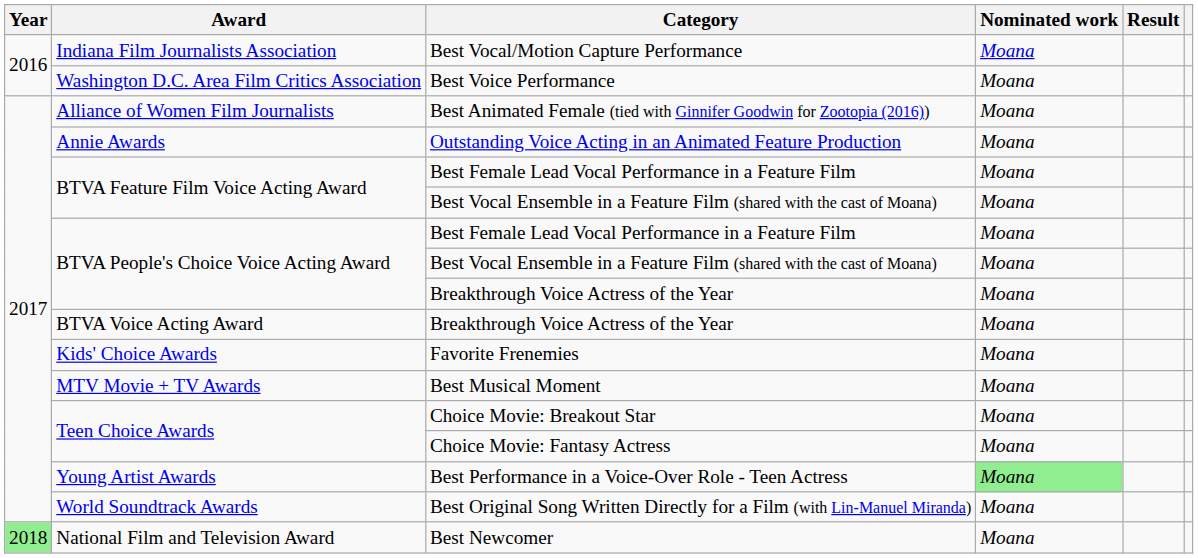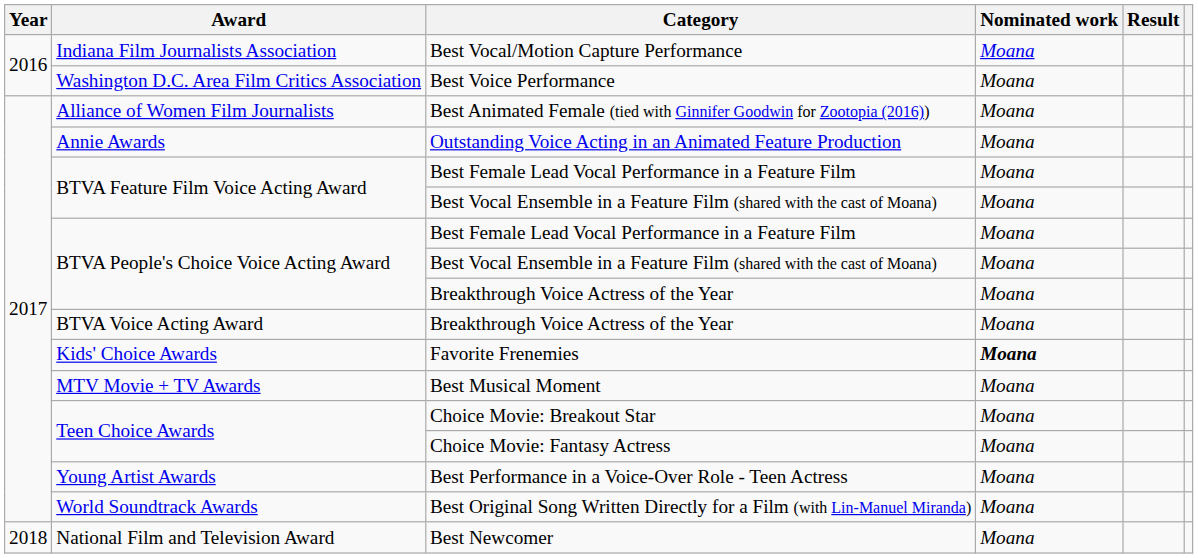(1007, 354) normal -> (1008, 354) bold
(1007, 476) lightgreen background -> (1007, 476) no background
(28, 537) lightgreen background -> (28, 537) no background
